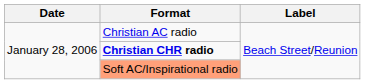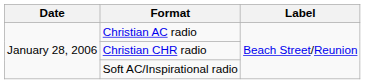(158, 50) bold -> (155, 50) normal
(170, 69) lightsalmon background -> (170, 69) no background
